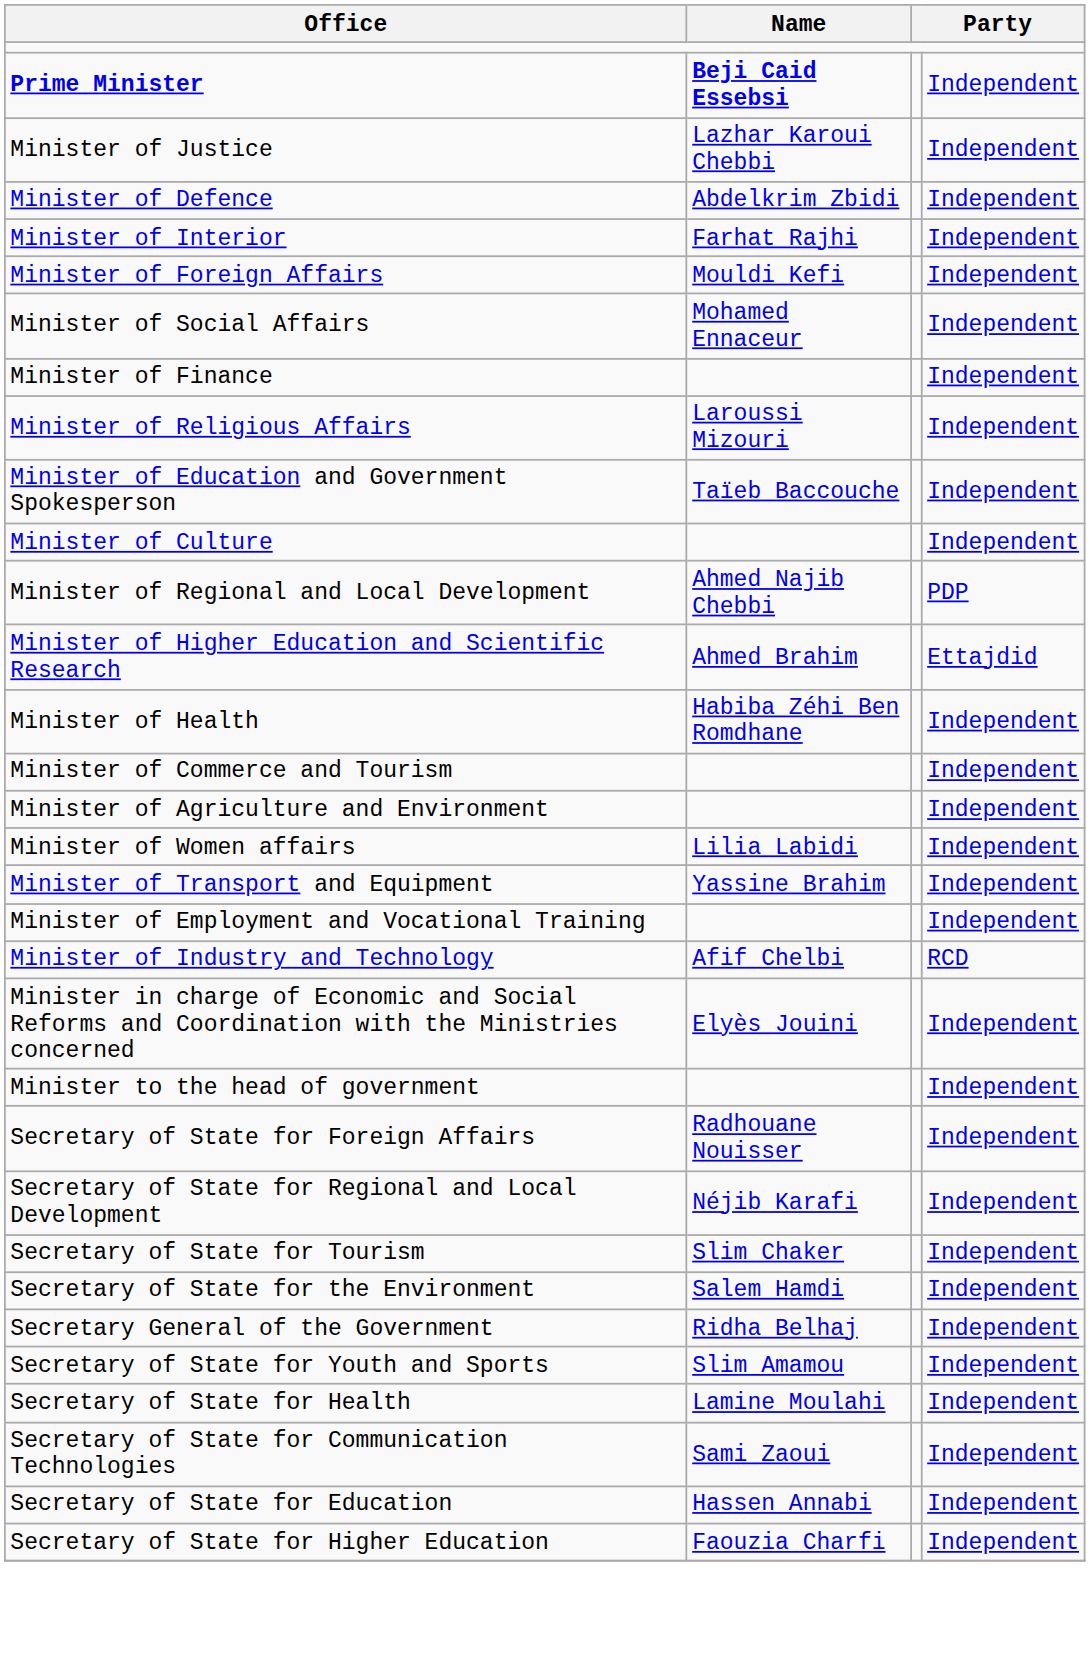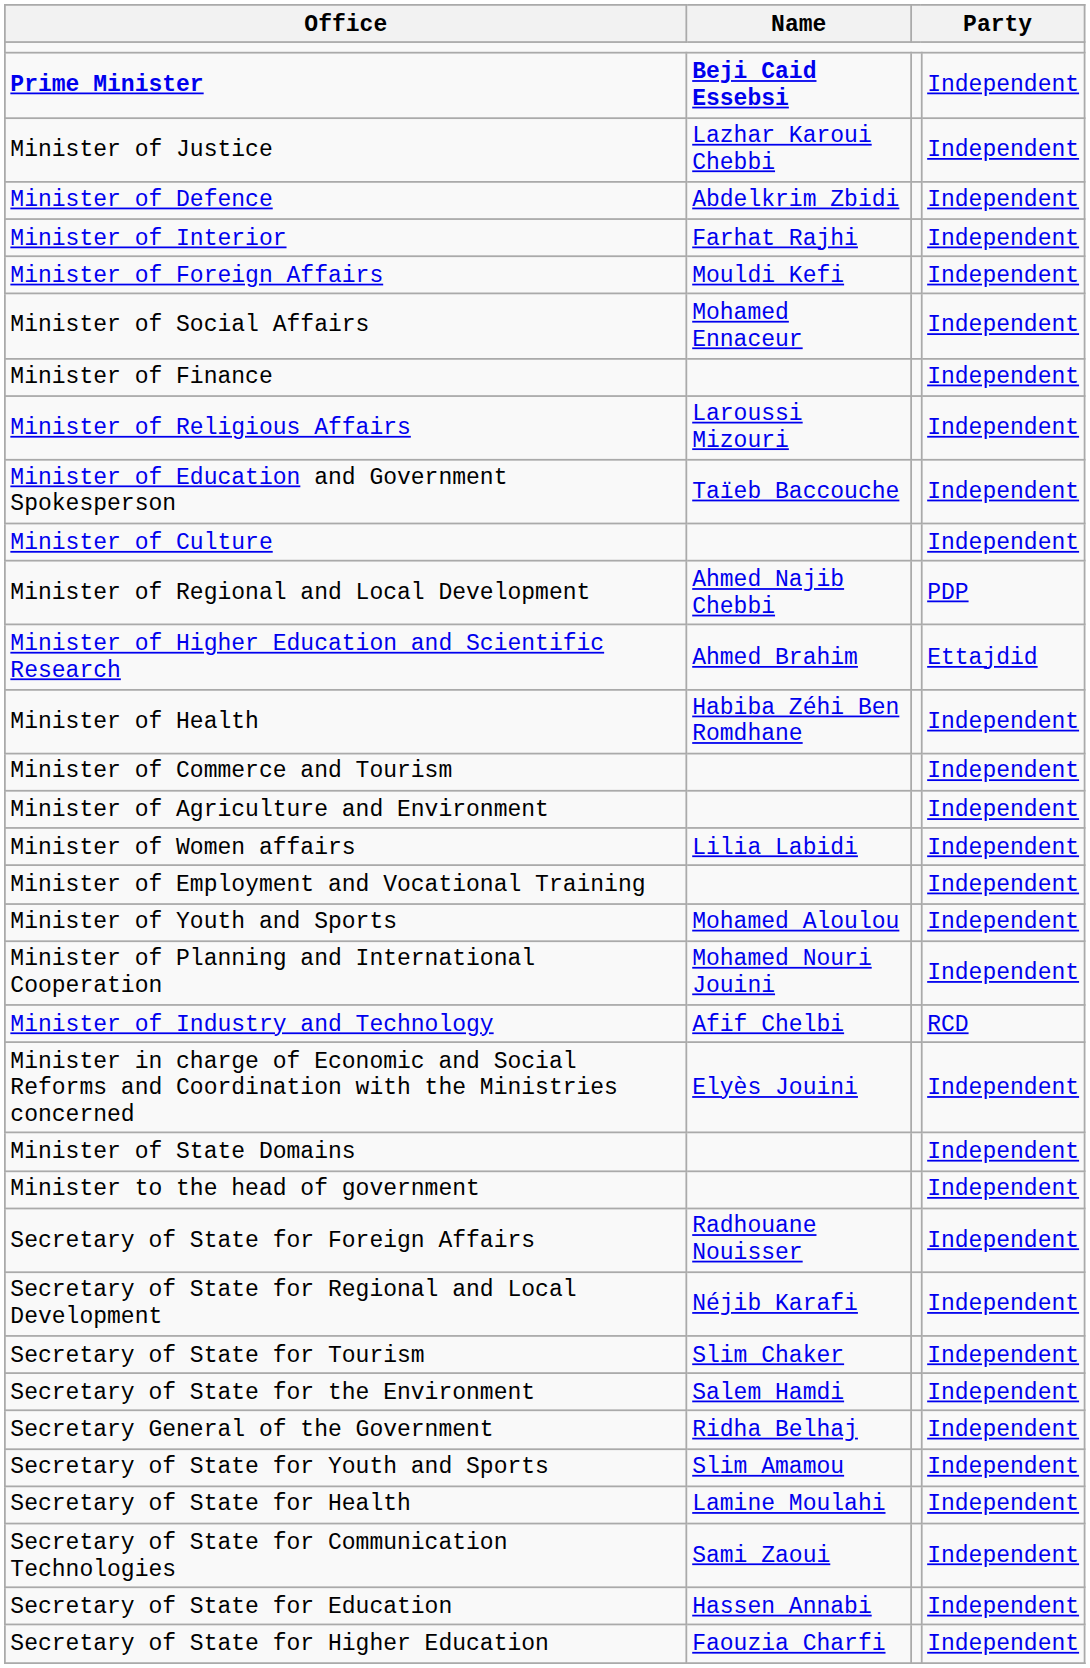- row: (252, 885)
+ row: (204, 922)
+ row: (273, 973)
+ row: (183, 1152)
